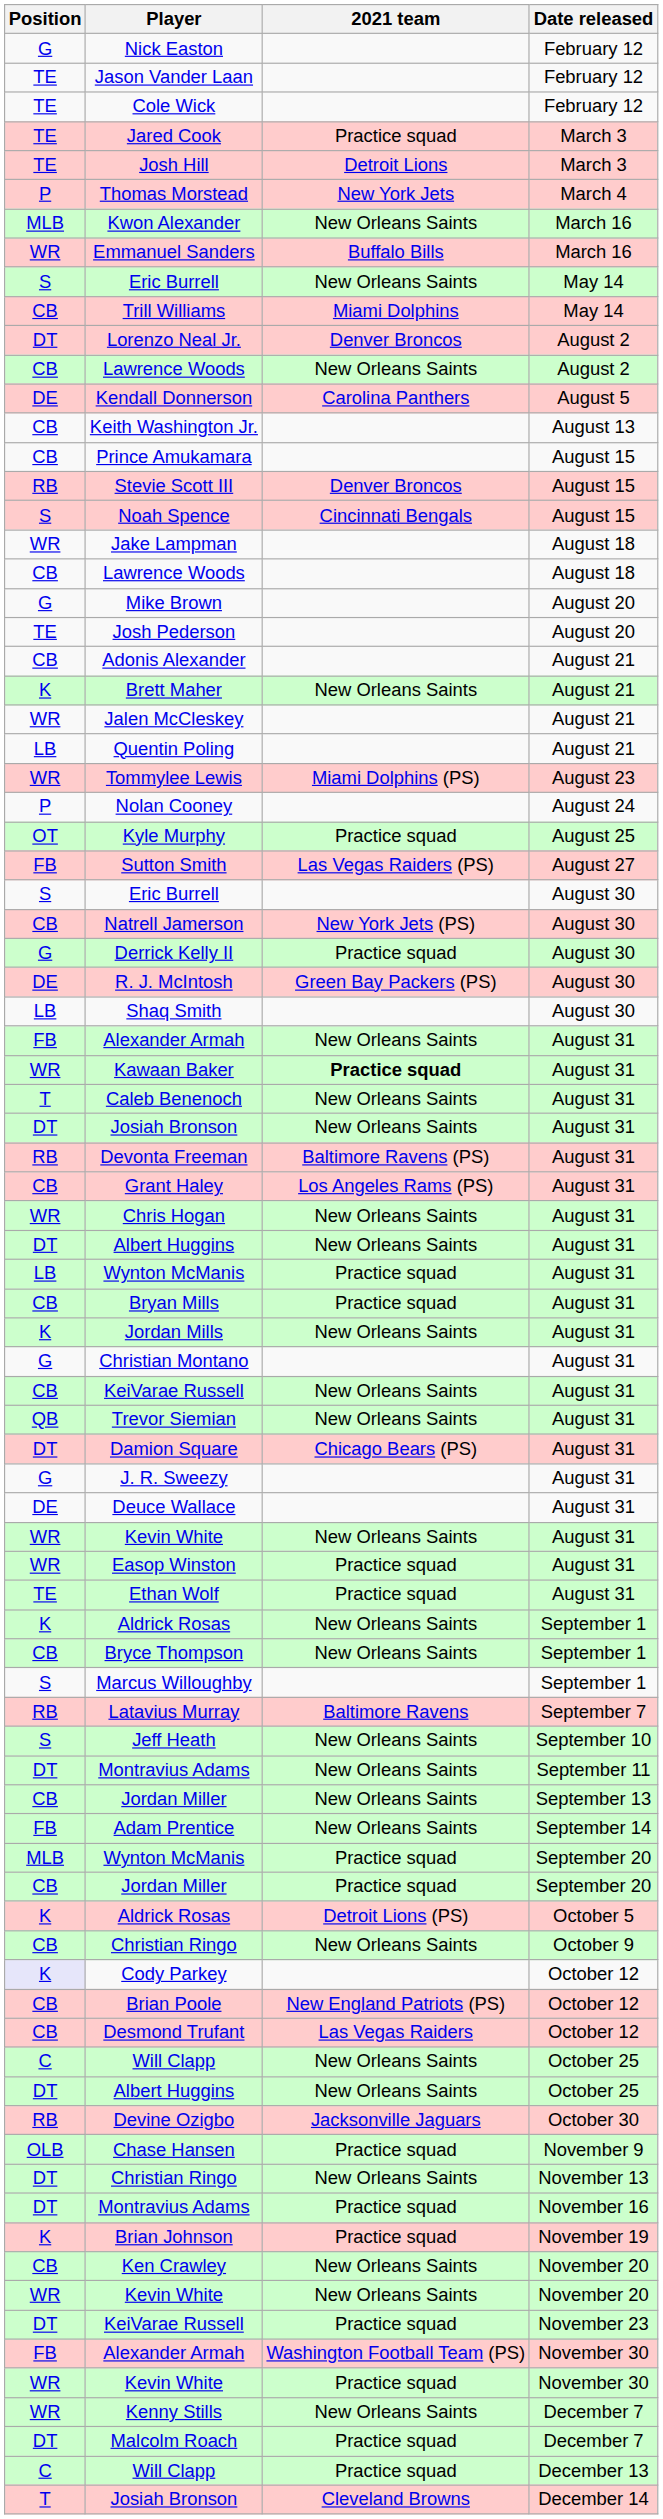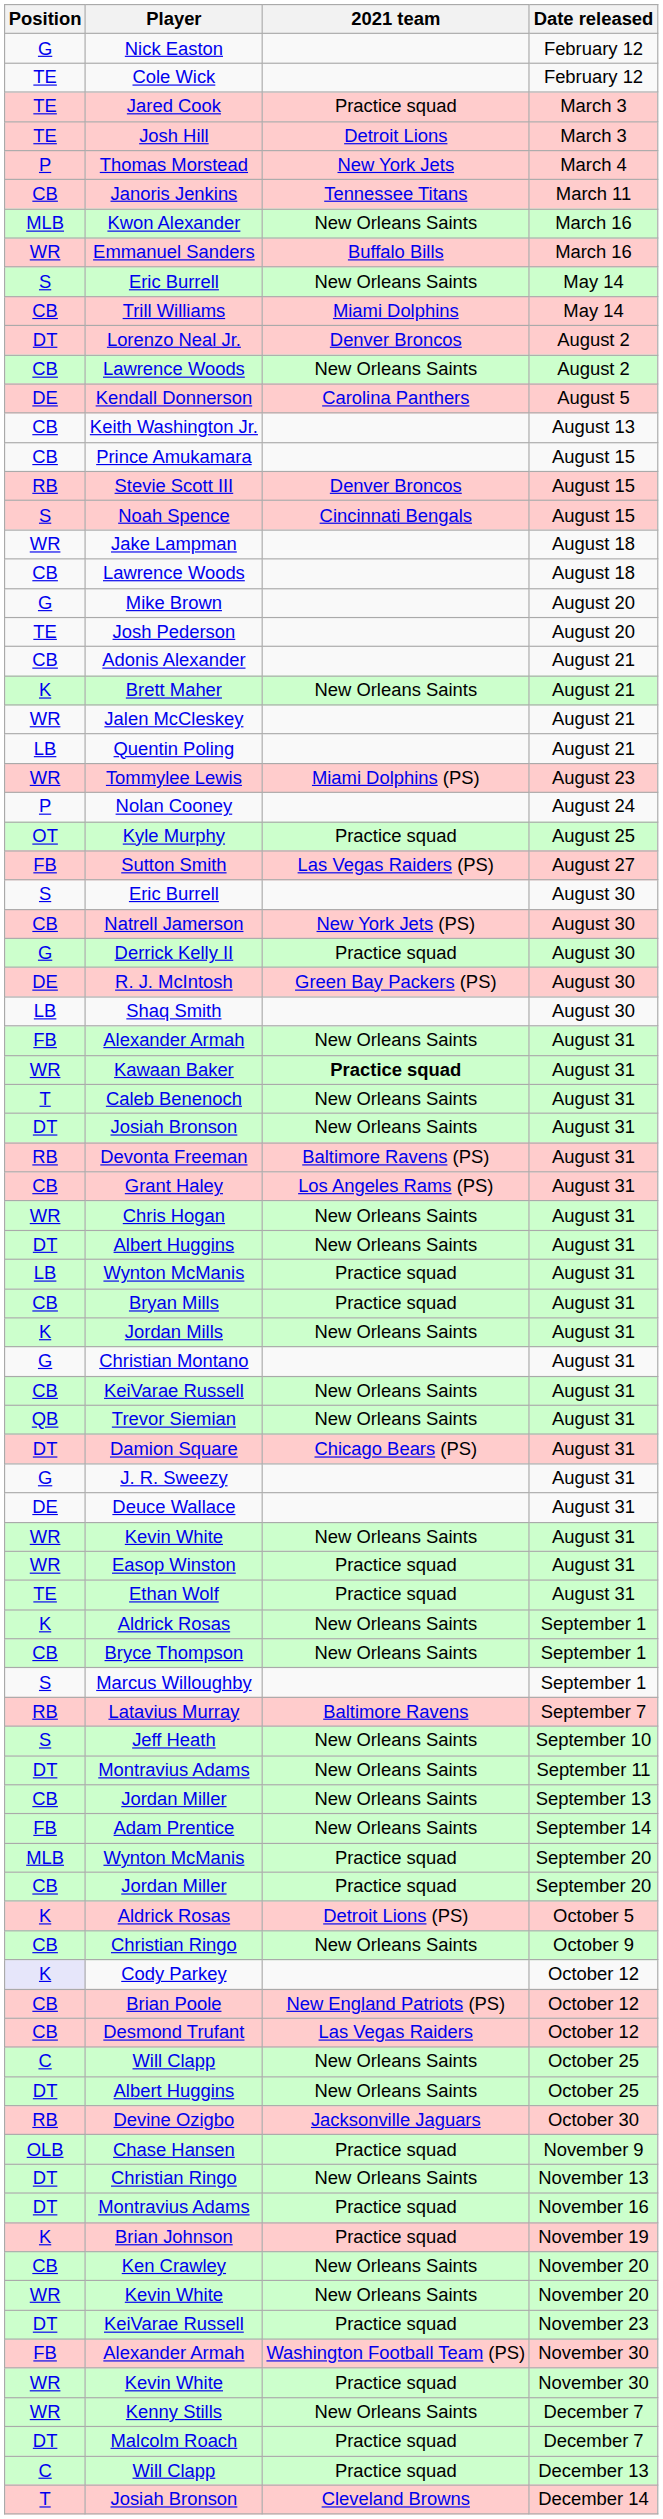- row: (174, 77)
+ row: (174, 194)
